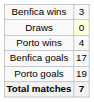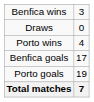(81, 27) lightyellow background -> (81, 27) no background
